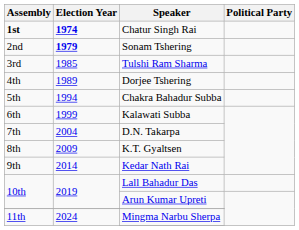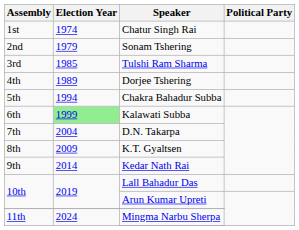(13, 30) bold -> (13, 30) normal
(67, 30) bold -> (67, 30) normal
(67, 47) bold -> (67, 47) normal
(67, 115) no background -> (67, 115) lightgreen background
